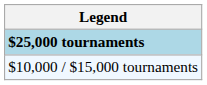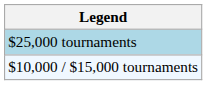(76, 41) bold -> (72, 41) normal
